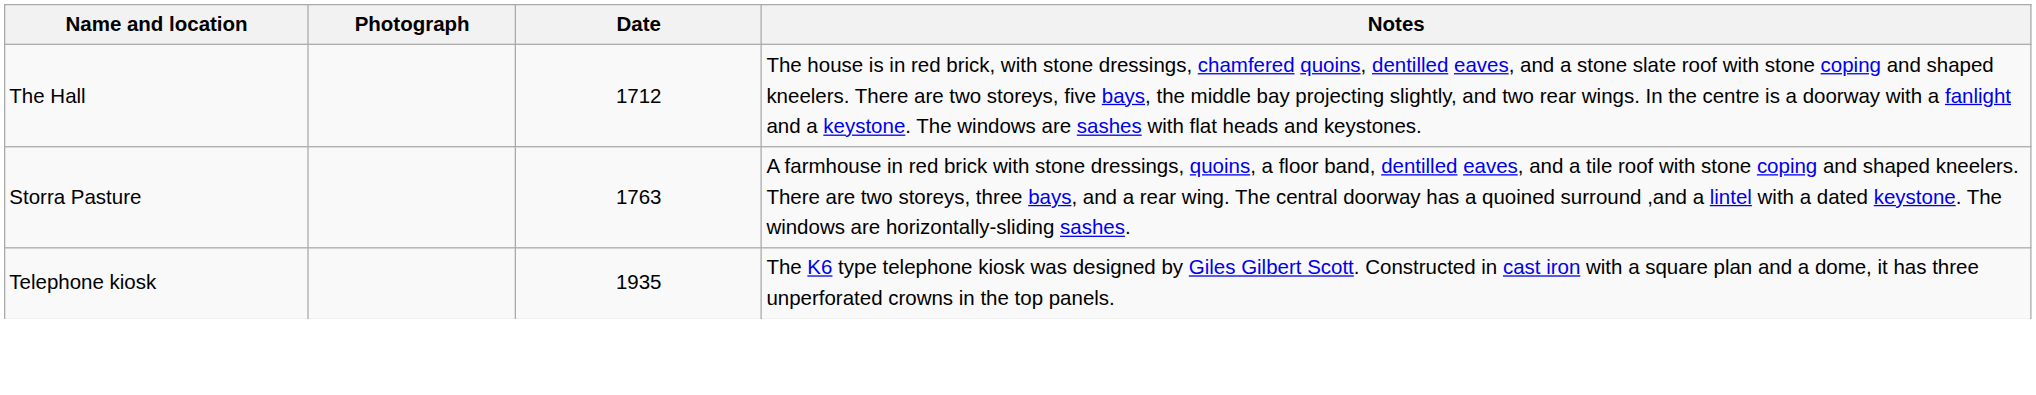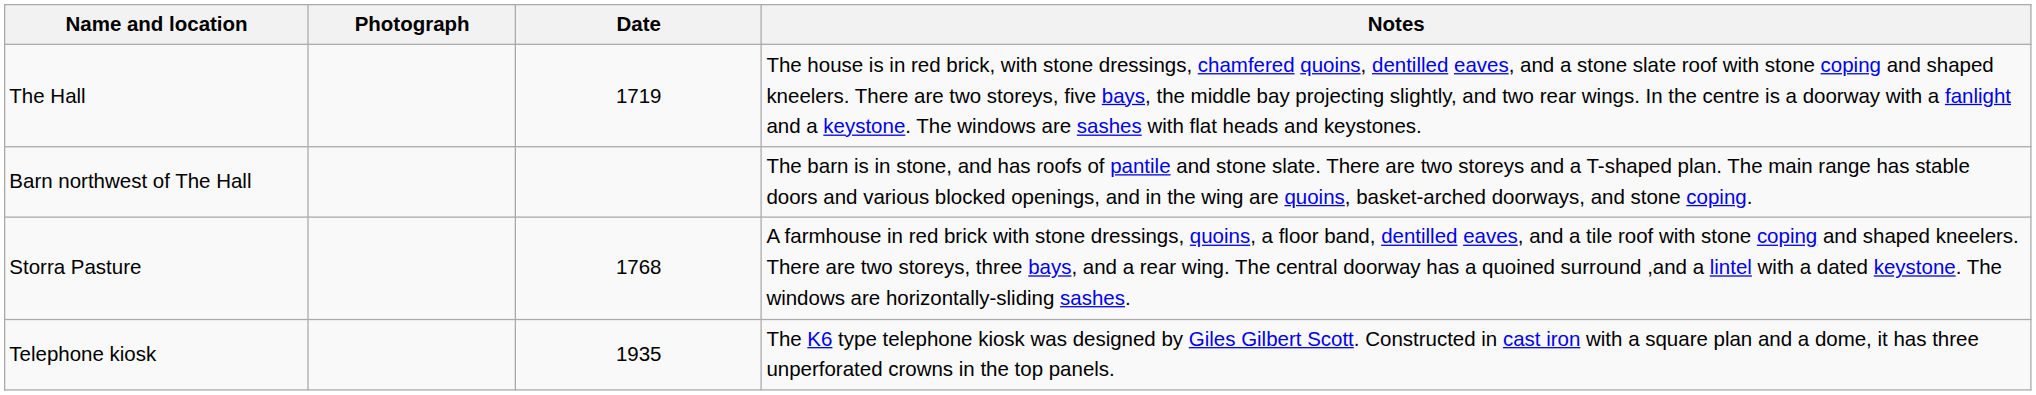(639, 95) 1712 -> (639, 95) 1719
+ row: (130, 181)
(639, 197) 1763 -> (639, 267) 1768
